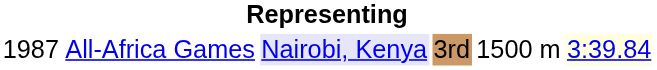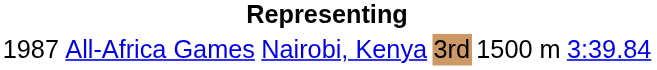(344, 49) lavender background -> (344, 49) no background
(609, 49) lightyellow background -> (609, 49) no background
